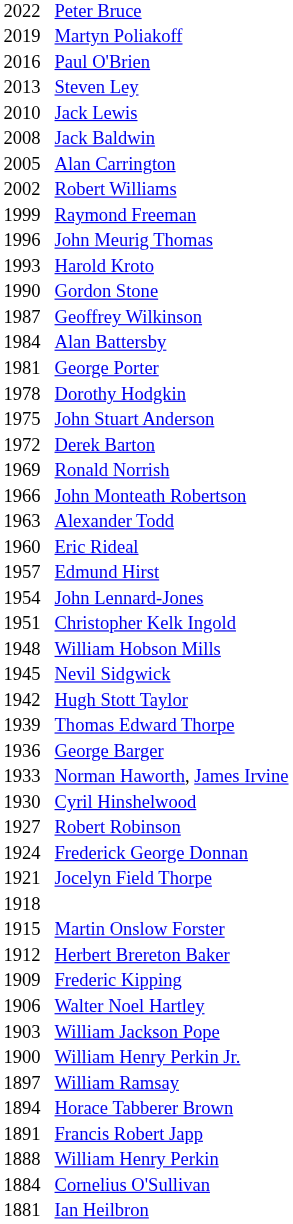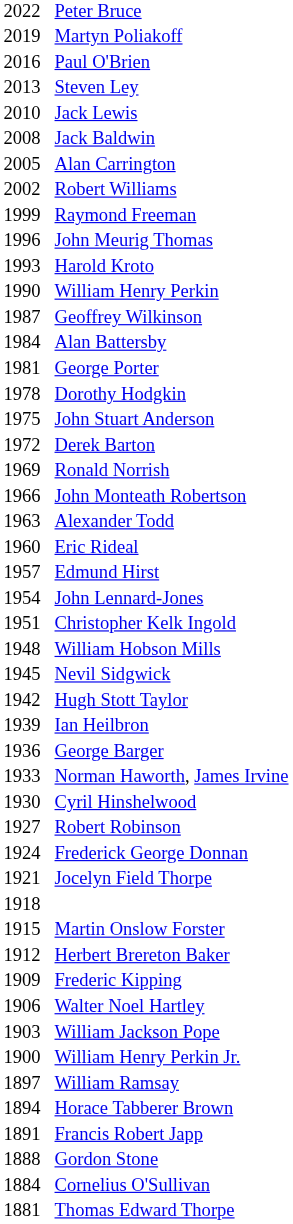(106, 291) Gordon Stone -> (137, 291) William Henry Perkin
(145, 725) Thomas Edward Thorpe -> (102, 725) Ian Heilbron
(137, 1159) William Henry Perkin -> (106, 1159) Gordon Stone
(102, 1210) Ian Heilbron -> (145, 1210) Thomas Edward Thorpe
